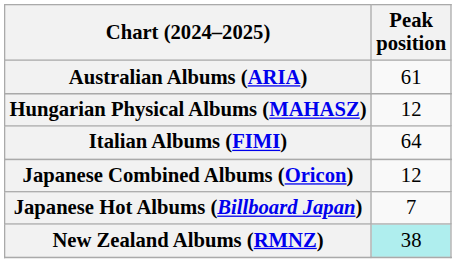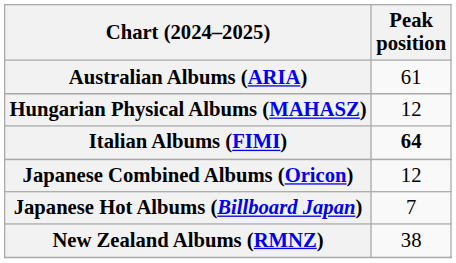(411, 142) normal -> (411, 142) bold
(411, 240) paleturquoise background -> (411, 240) no background
